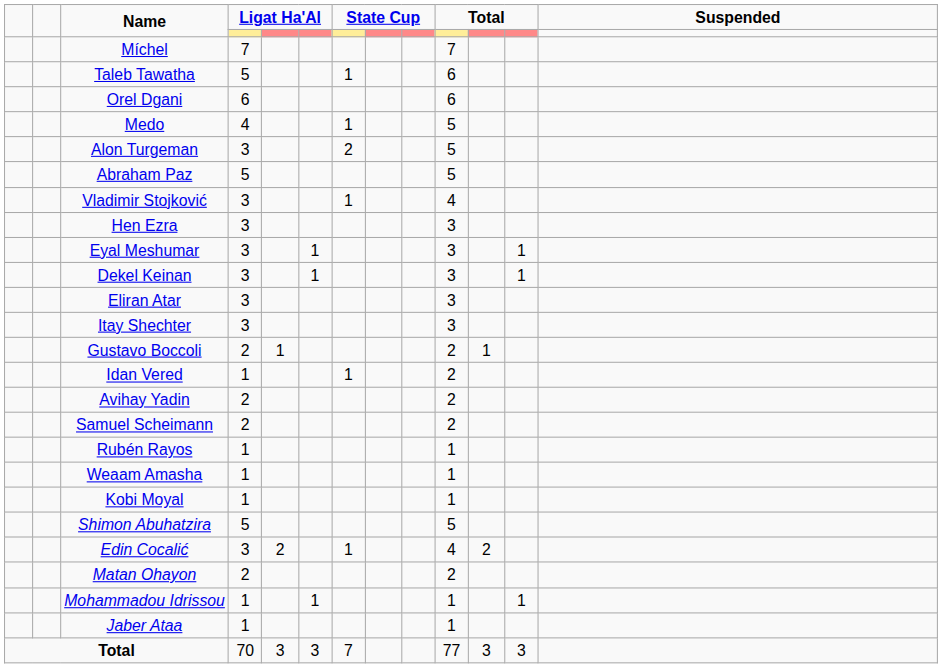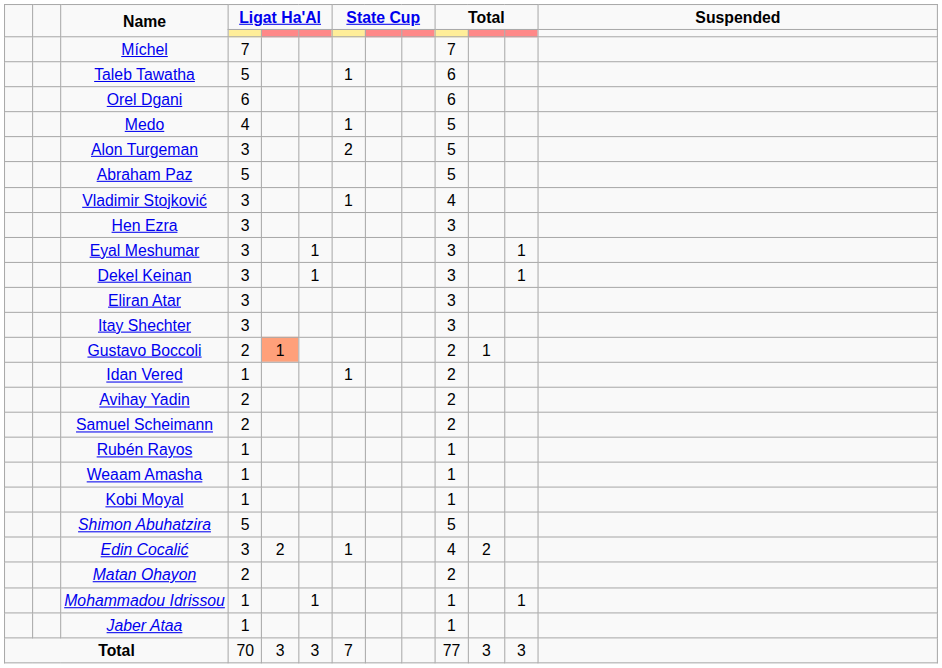(280, 350) no background -> (280, 350) lightsalmon background
